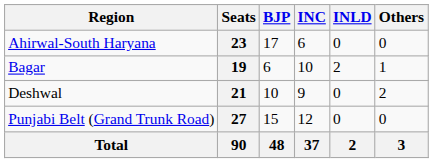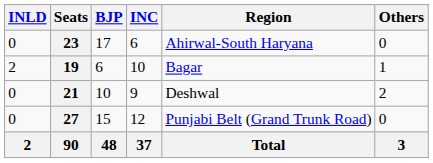columns swapped: (111, 17) <-> (352, 17)
